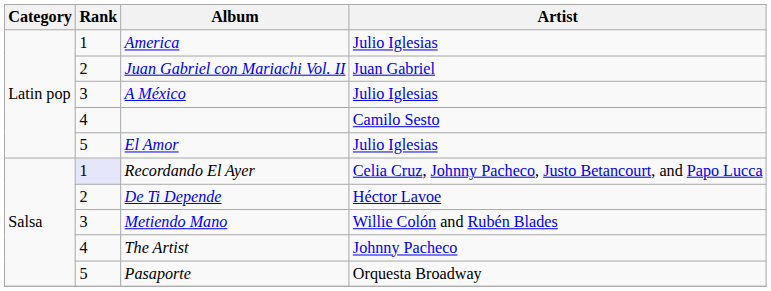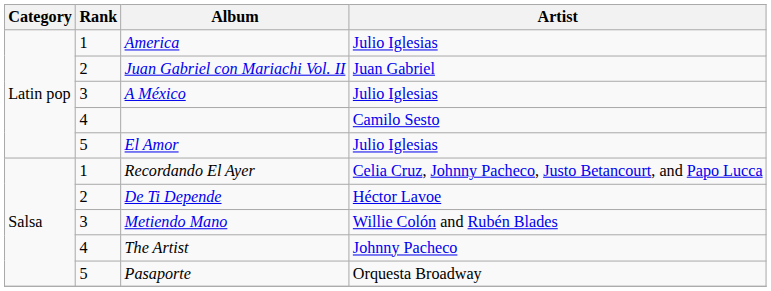(83, 171) lavender background -> (83, 171) no background
